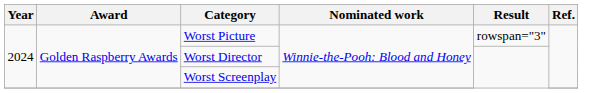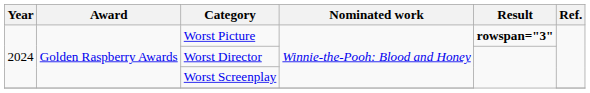(511, 35) normal -> (515, 35) bold
